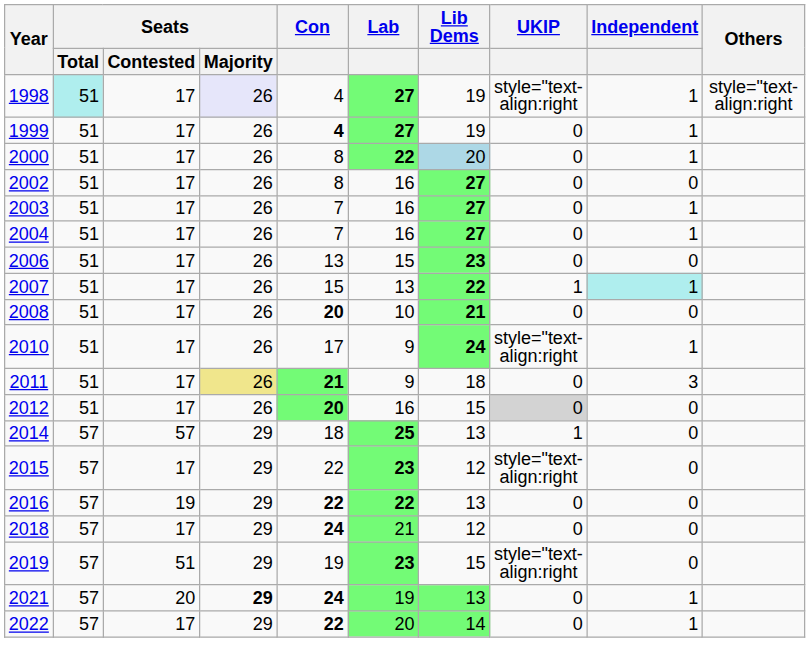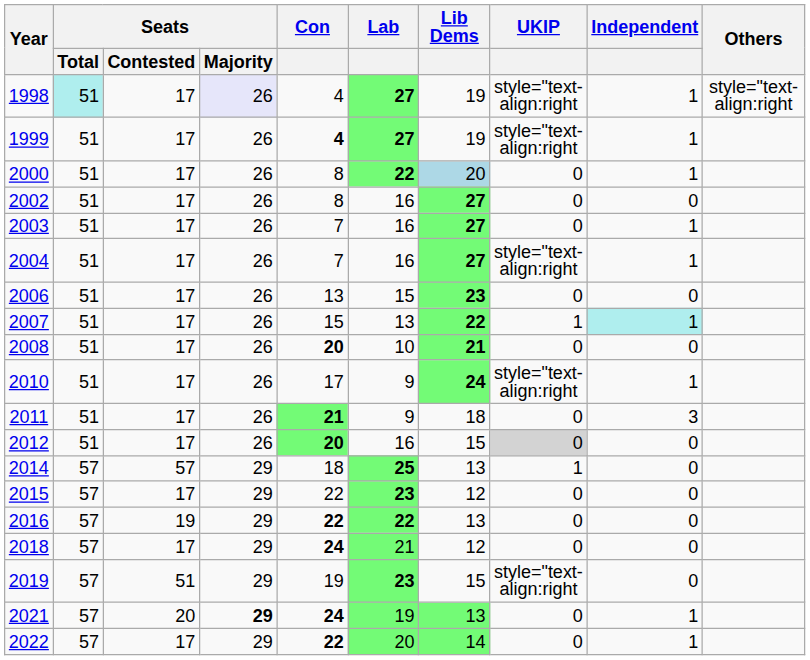(578, 131) 0 -> (538, 140) style="text-align:right
(578, 235) 0 -> (538, 261) style="text-align:right
(263, 382) khaki background -> (263, 417) no background
(538, 468) style="text-align:right -> (578, 495) 0
